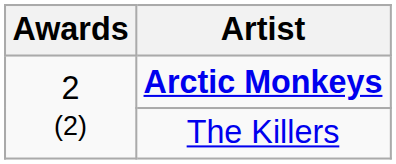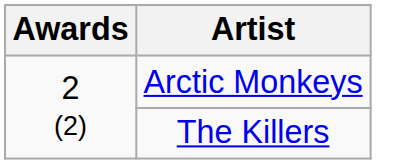(263, 81) bold -> (253, 81) normal
